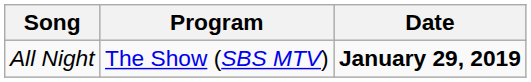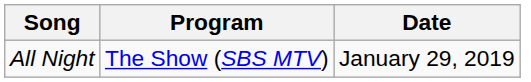(430, 58) bold -> (427, 58) normal
